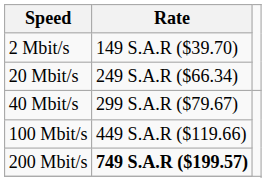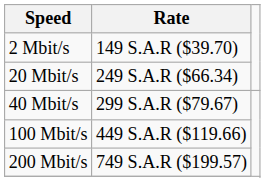(172, 162) bold -> (172, 162) normal
